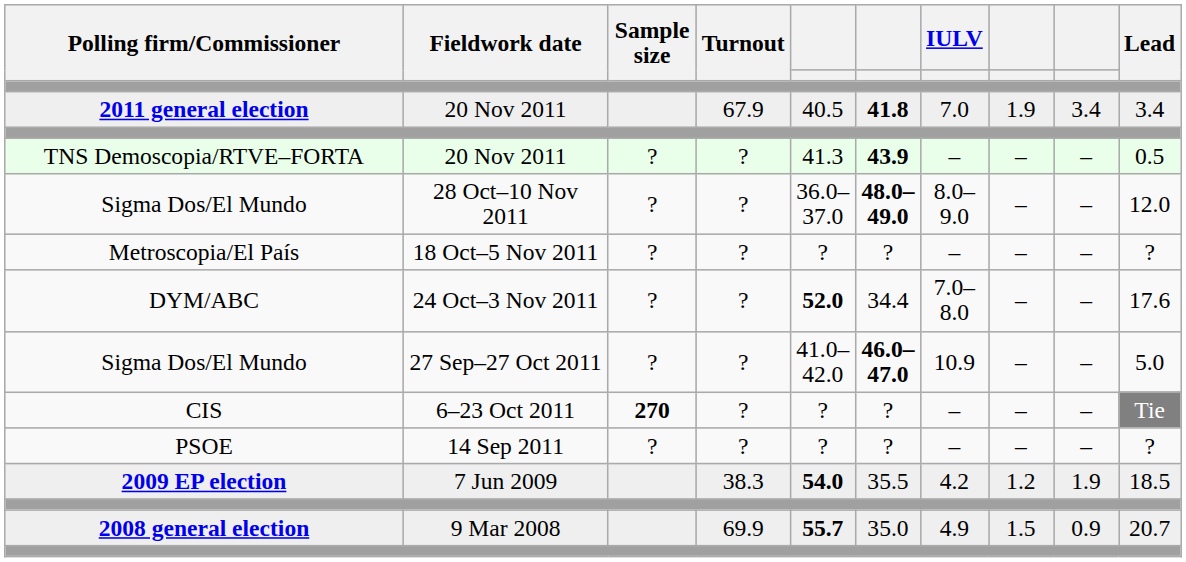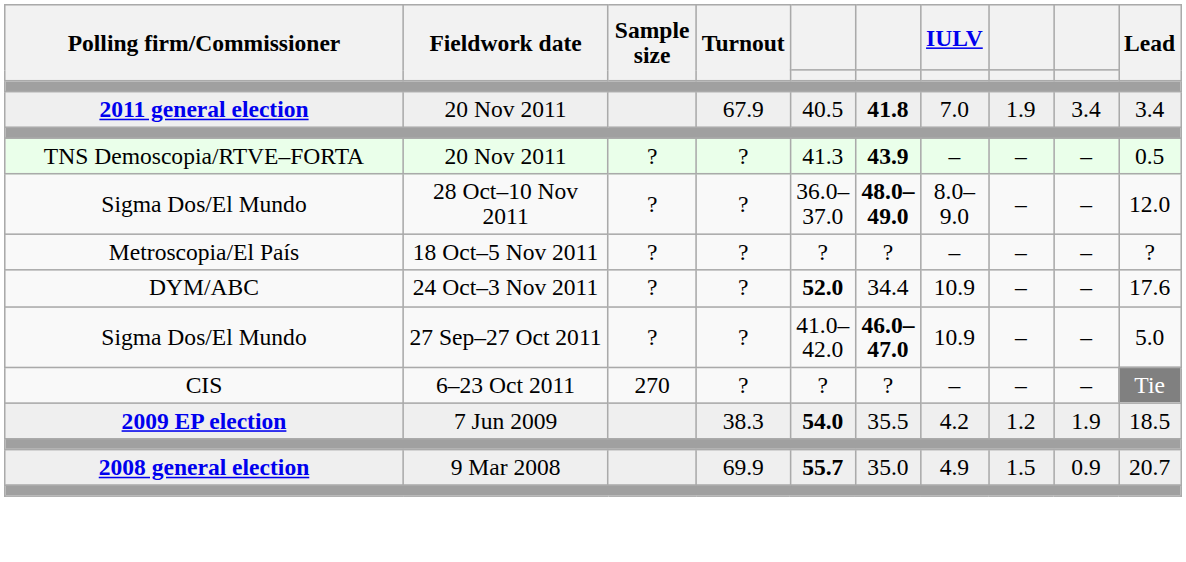(954, 300) 7.0– 8.0 -> (954, 288) 10.9
(652, 409) bold -> (652, 384) normal
- row: (204, 445)
